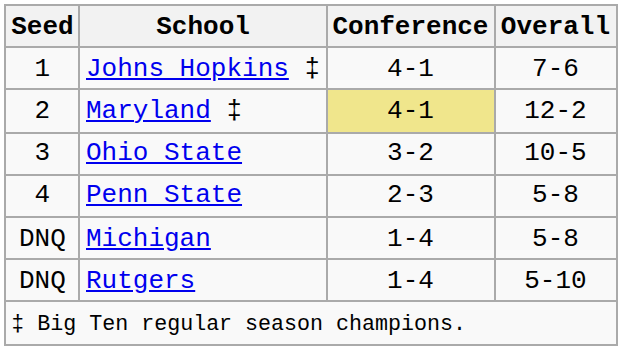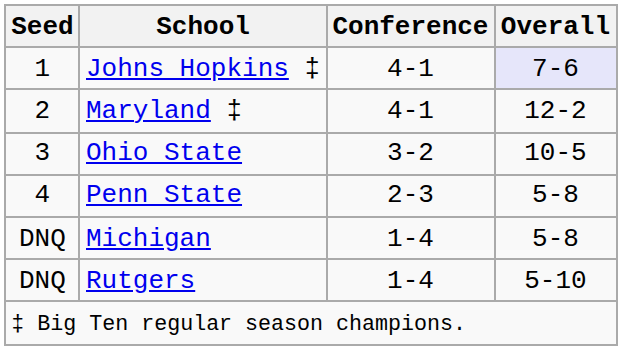(555, 69) no background -> (555, 69) lavender background
(410, 111) khaki background -> (410, 111) no background
